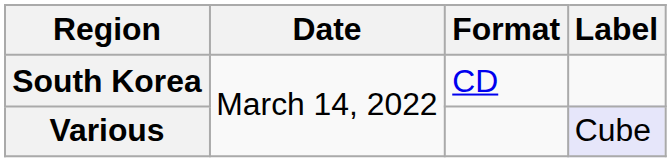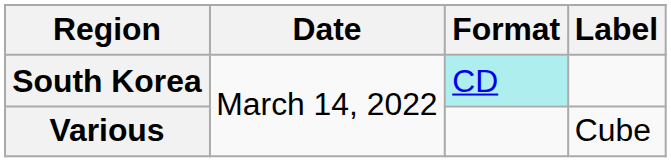(475, 80) no background -> (475, 80) paleturquoise background
(613, 130) lavender background -> (613, 130) no background
